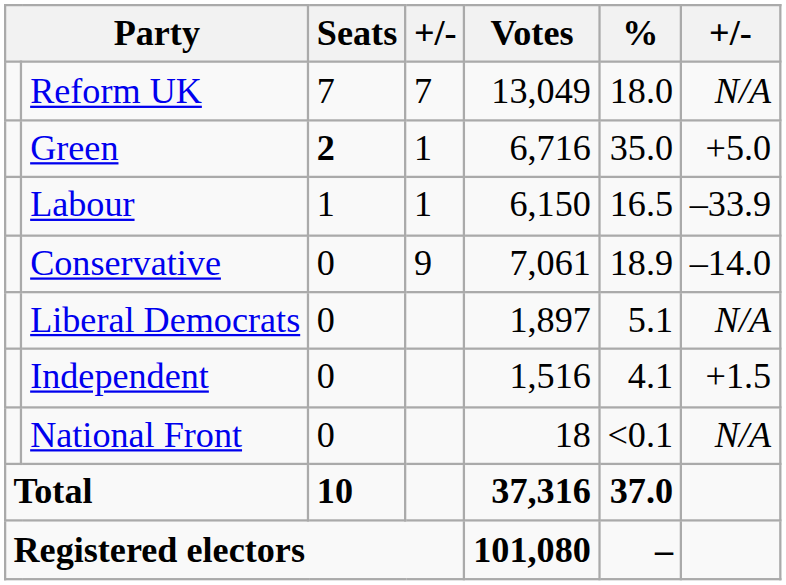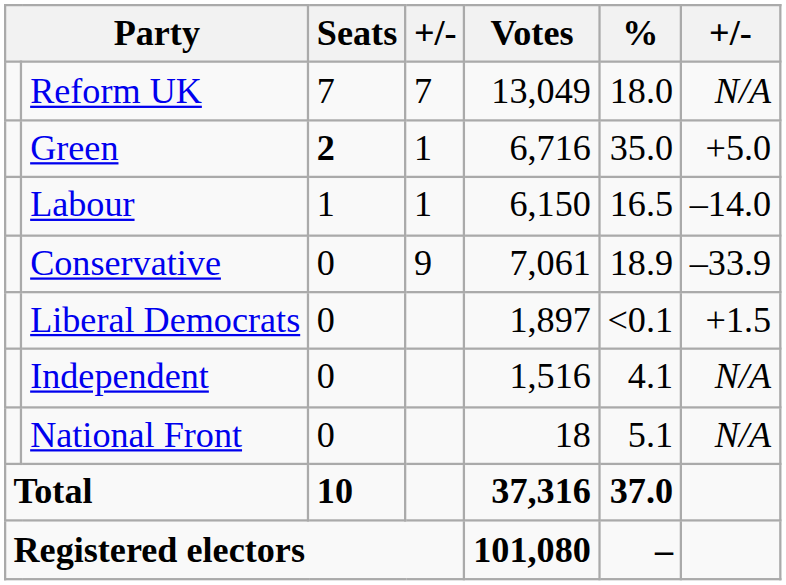(730, 205) –33.9 -> (730, 205) –14.0
(730, 262) –14.0 -> (730, 262) –33.9
(650, 319) 5.1 -> (640, 319) <0.1
(743, 319) N/A -> (738, 319) +1.5
(738, 377) +1.5 -> (743, 377) N/A
(640, 434) <0.1 -> (650, 434) 5.1
